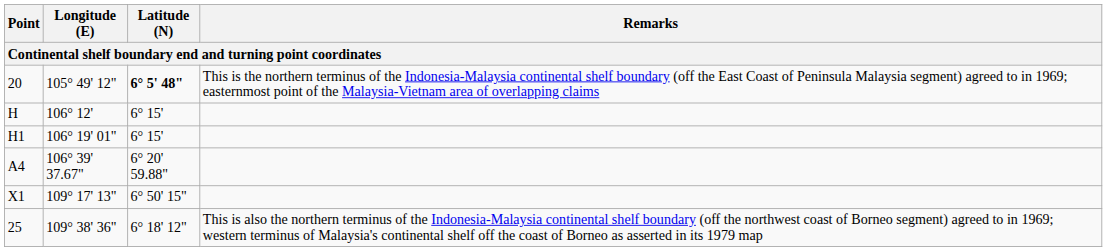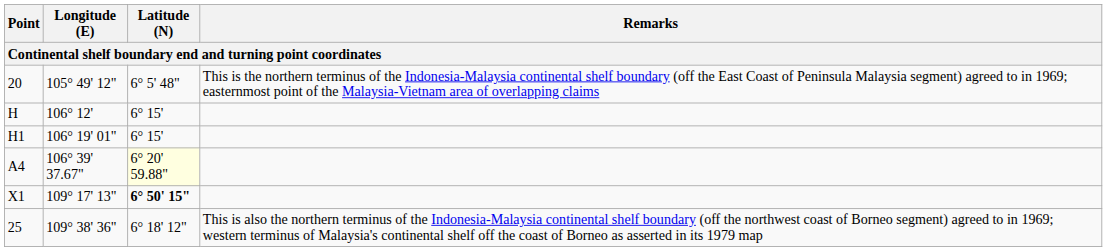(157, 84) bold -> (155, 84) normal
(149, 166) no background -> (149, 166) lightyellow background
(159, 197) normal -> (160, 197) bold
